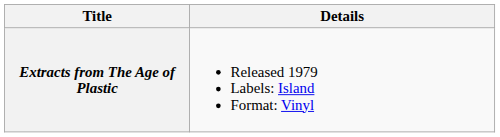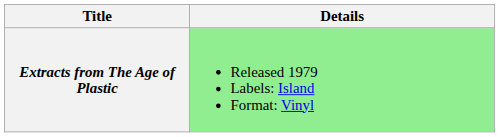(342, 88) no background -> (342, 88) lightgreen background
